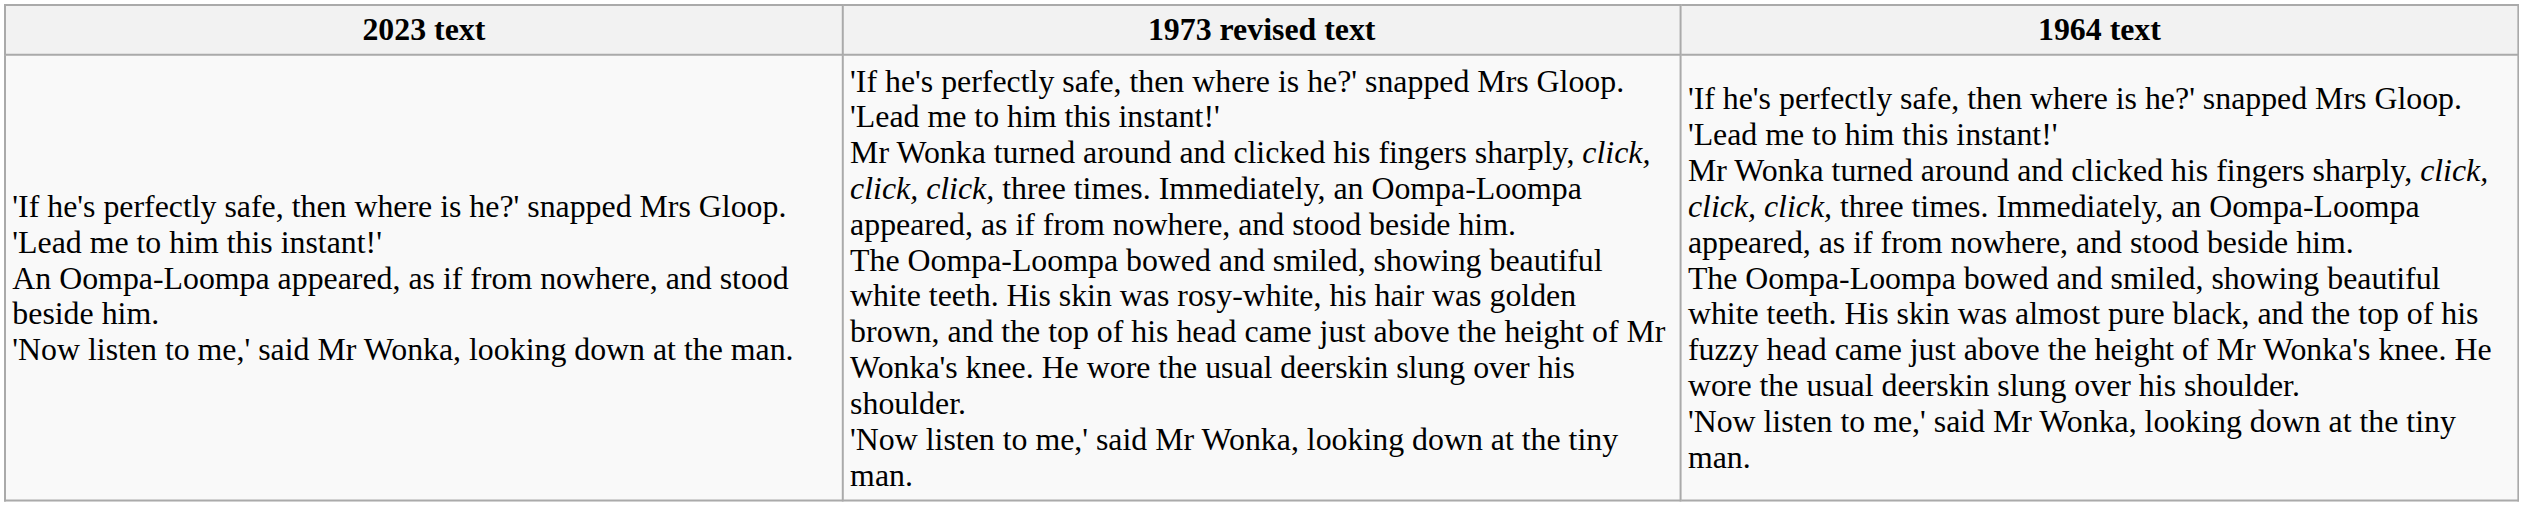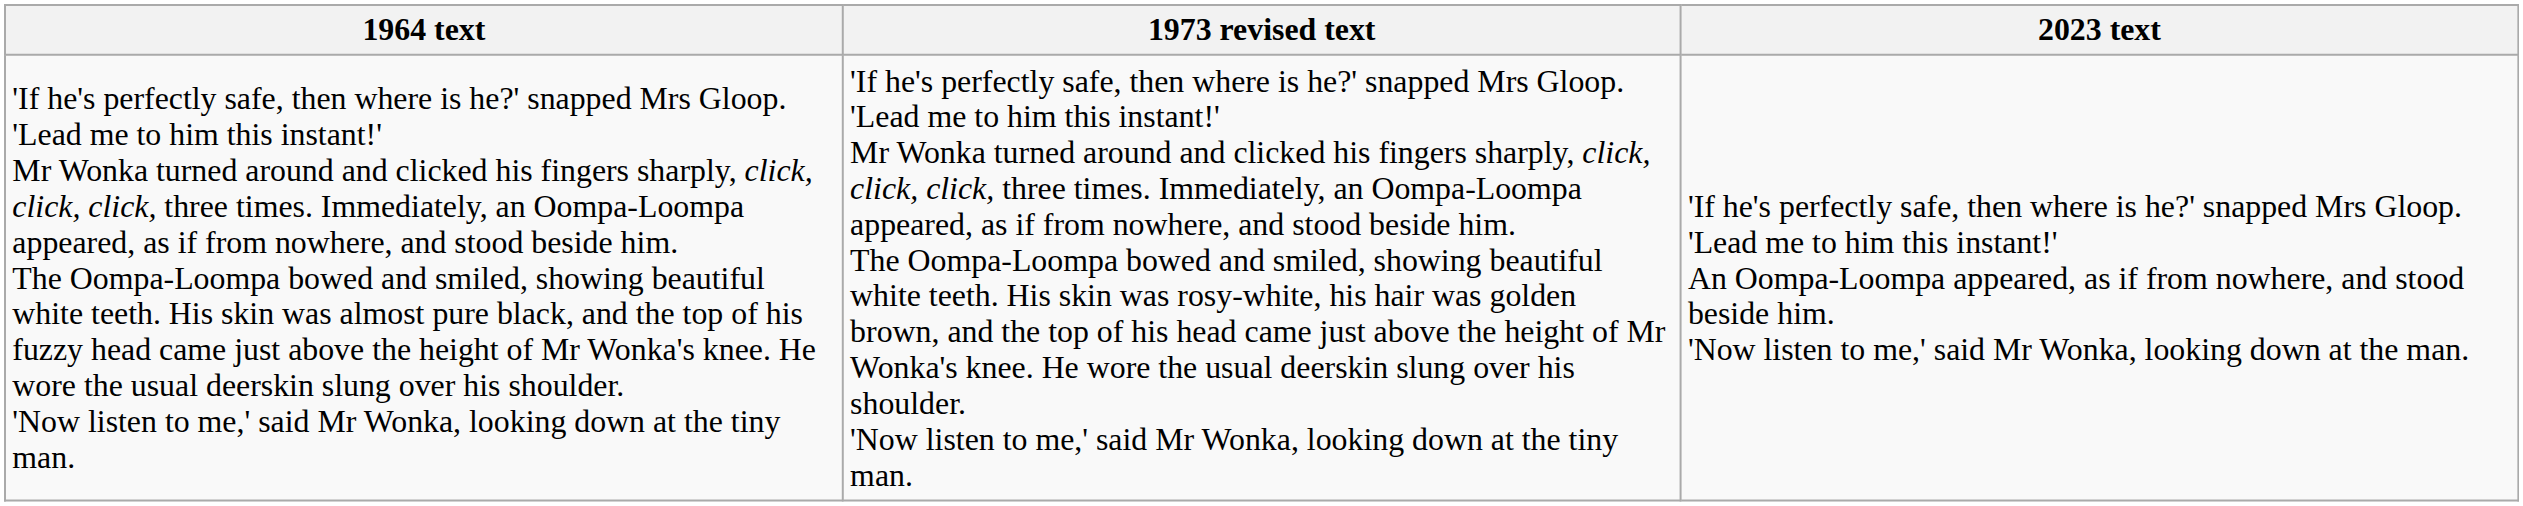columns swapped: (2099, 29) <-> (424, 29)
